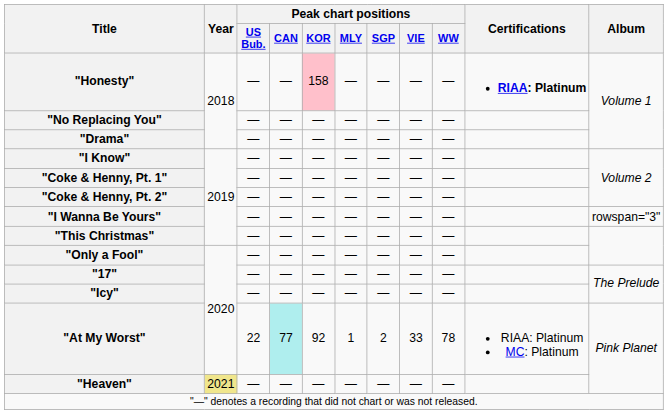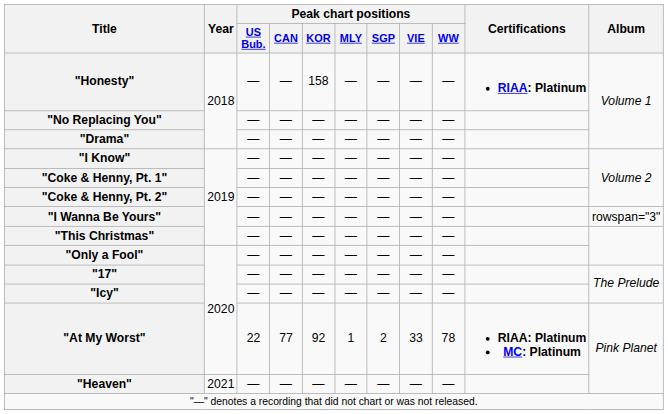(318, 81) pink background -> (318, 81) no background
(286, 338) paleturquoise background -> (286, 338) no background
(527, 346) normal -> (527, 346) bold
(221, 383) khaki background -> (221, 383) no background
